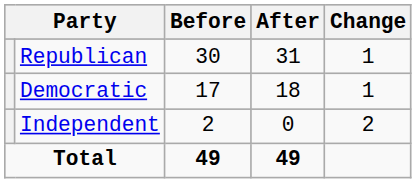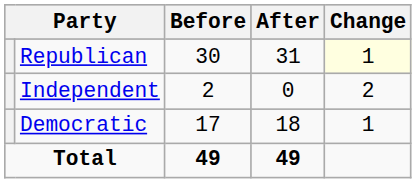(368, 57) no background -> (368, 57) lightyellow background
rows swapped: (84, 91) <-> (90, 126)
